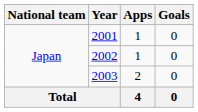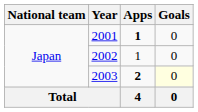(138, 35) normal -> (138, 35) bold
(138, 76) normal -> (138, 76) bold
(174, 76) no background -> (174, 76) lightyellow background
